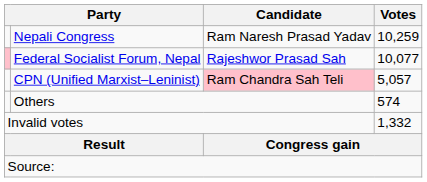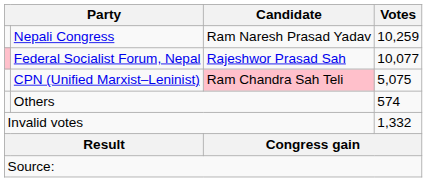(394, 79) 5,057 -> (394, 79) 5,075
